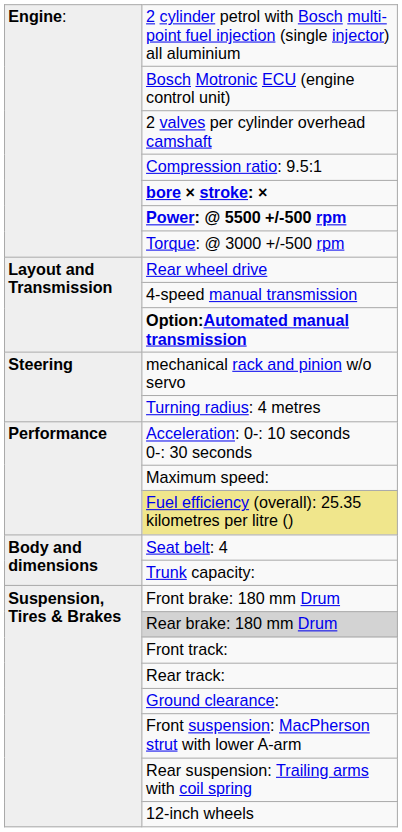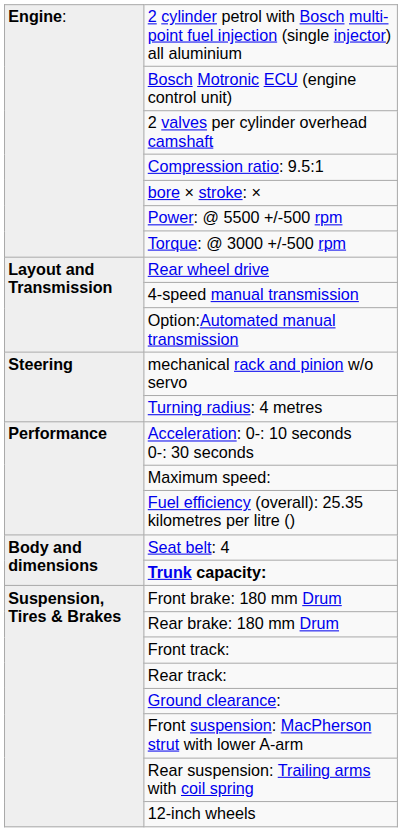(207, 192) bold -> (204, 192) normal
(246, 218) bold -> (245, 218) normal
(248, 329) bold -> (242, 329) normal
(254, 512) khaki background -> (255, 512) no background
(201, 572) normal -> (207, 572) bold
(242, 624) lightgrey background -> (243, 624) no background
